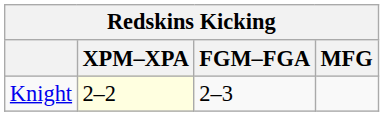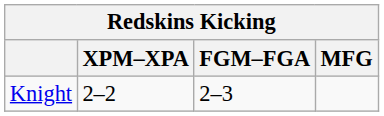(99, 93) lightyellow background -> (99, 93) no background
